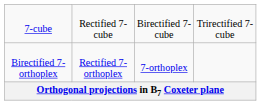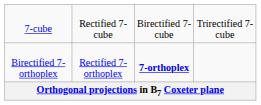(164, 68) normal -> (164, 68) bold
